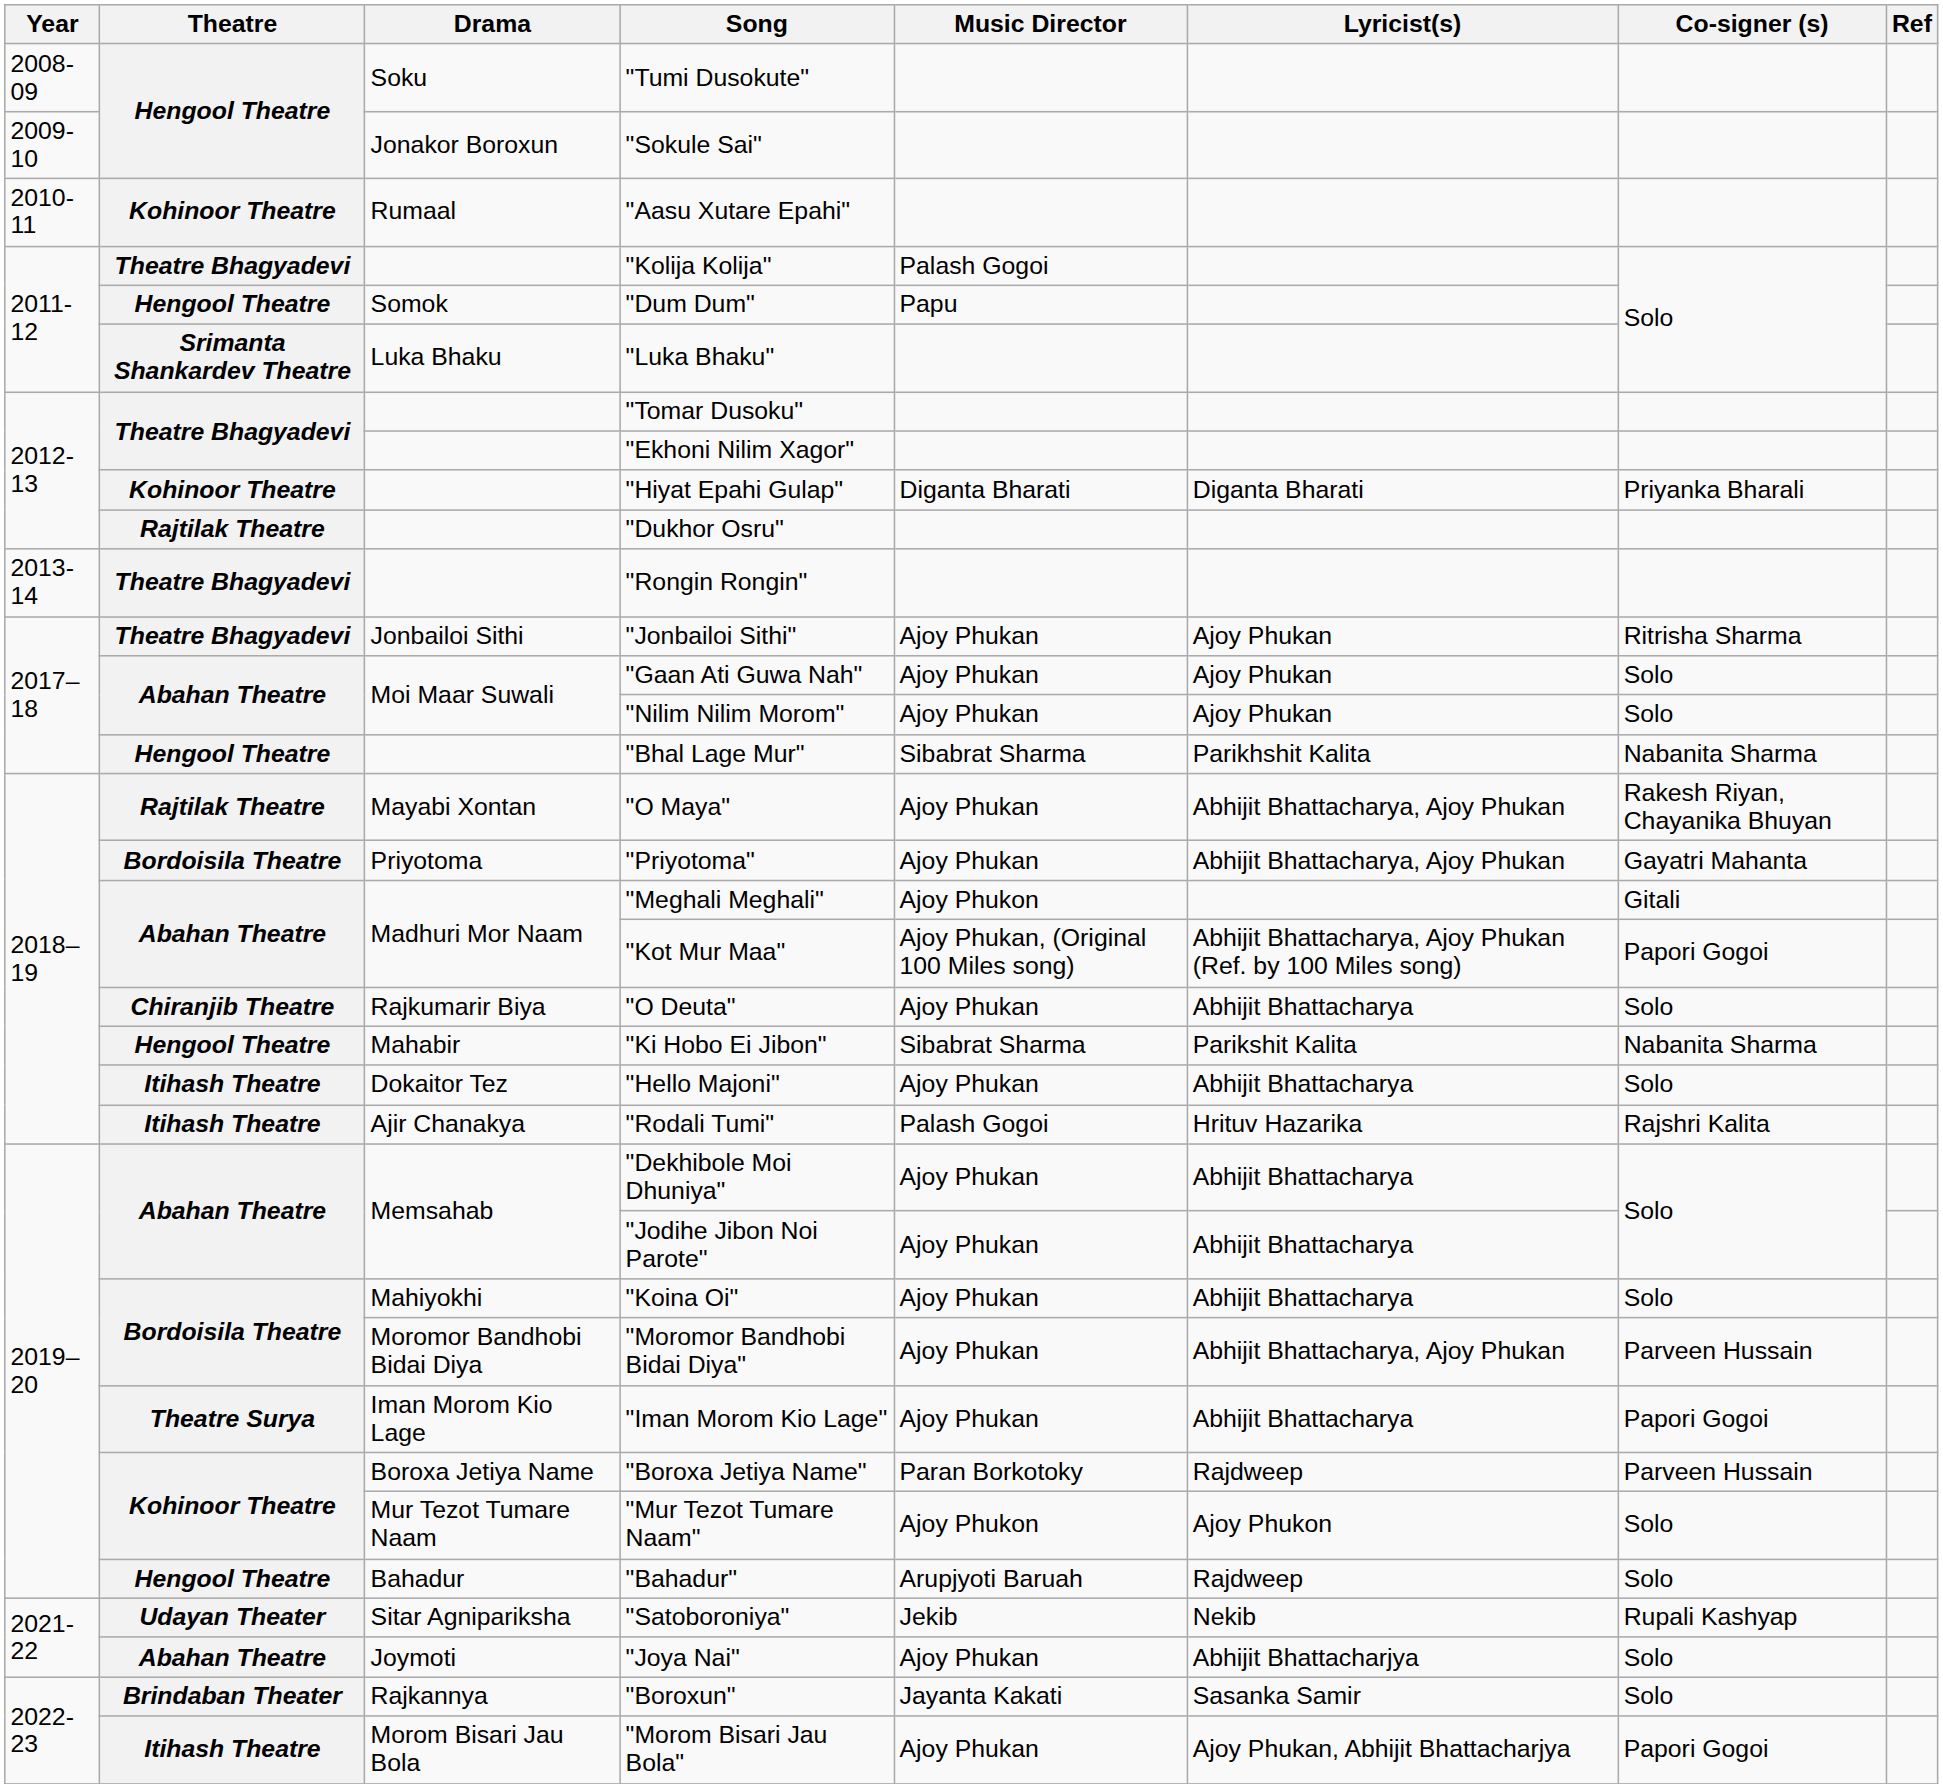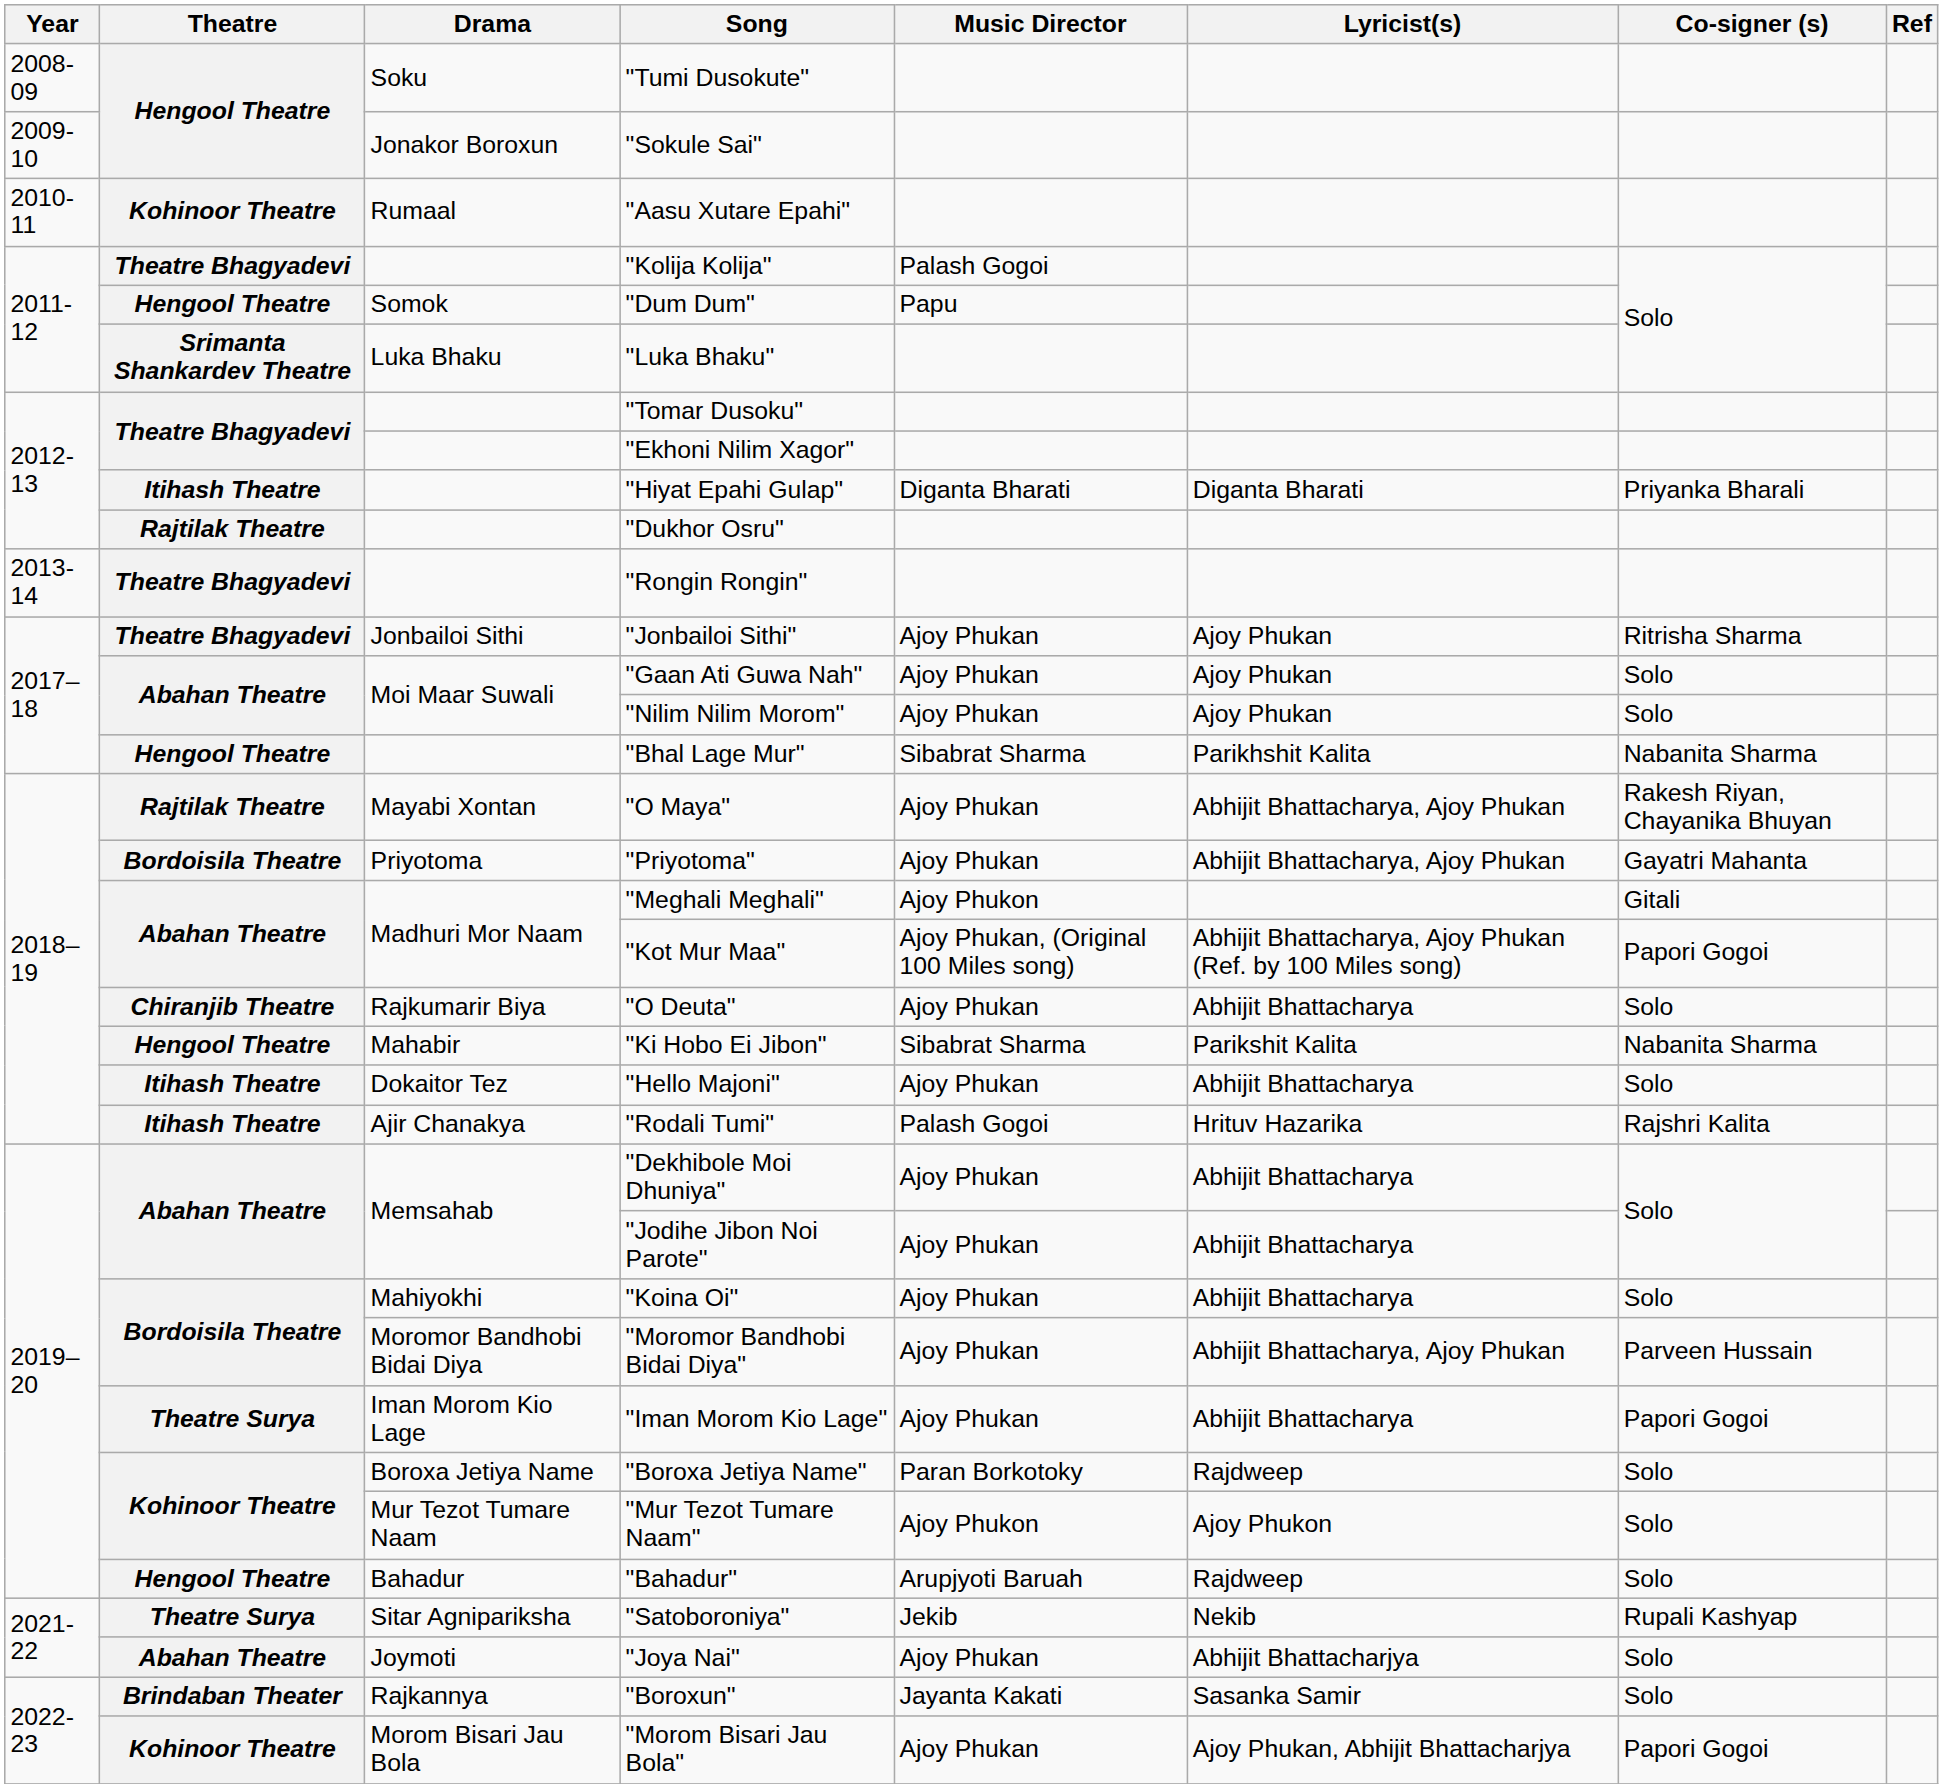(232, 489) Kohinoor Theatre -> (232, 489) Itihash Theatre
(1718, 1471) Parveen Hussain -> (1649, 1471) Solo
(232, 1617) Udayan Theater -> (232, 1617) Theatre Surya
(232, 1749) Itihash Theatre -> (232, 1749) Kohinoor Theatre
